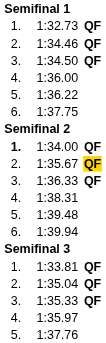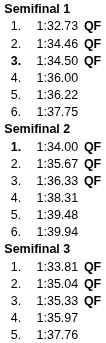(16, 60) normal -> (16, 60) bold
(93, 163) gold background -> (93, 163) no background
